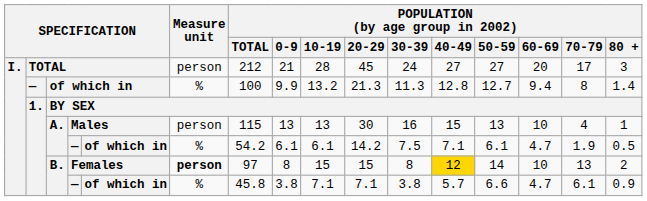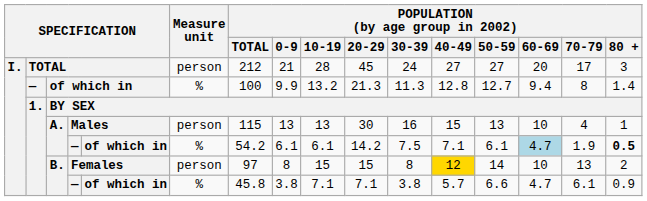(540, 146) no background -> (540, 146) lightblue background
(624, 146) normal -> (624, 146) bold
(199, 166) bold -> (199, 166) normal
